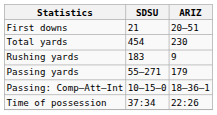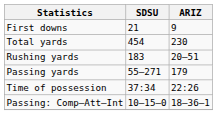(185, 27) 20–51 -> (174, 27) 9
(174, 57) 9 -> (185, 57) 20–51
rows swapped: (65, 87) <-> (57, 102)
